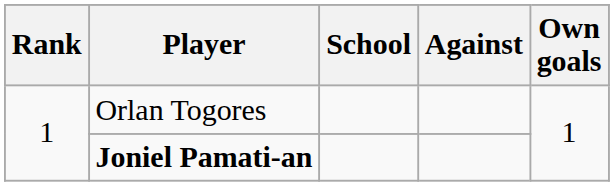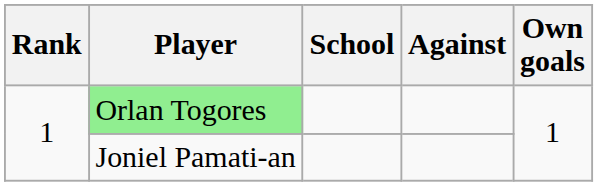(181, 109) no background -> (181, 109) lightgreen background
(204, 156) bold -> (196, 156) normal
